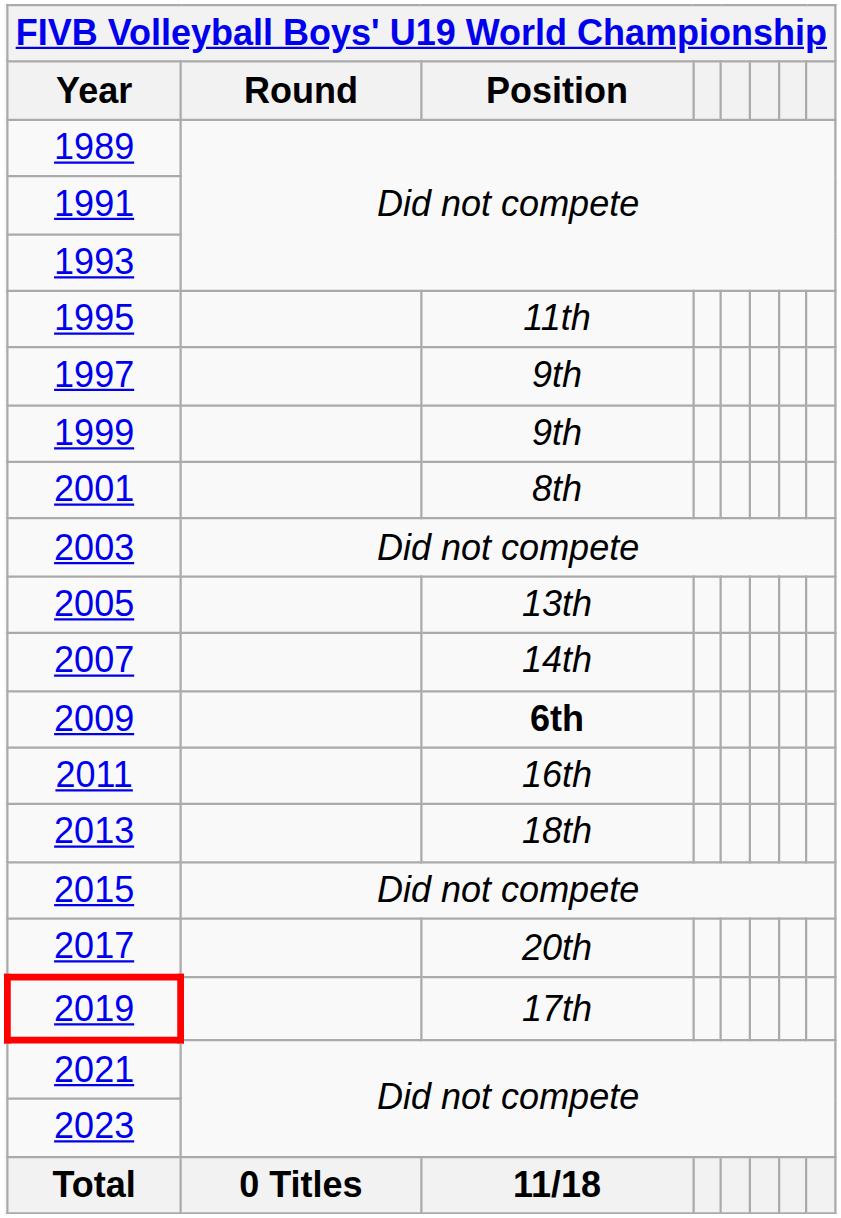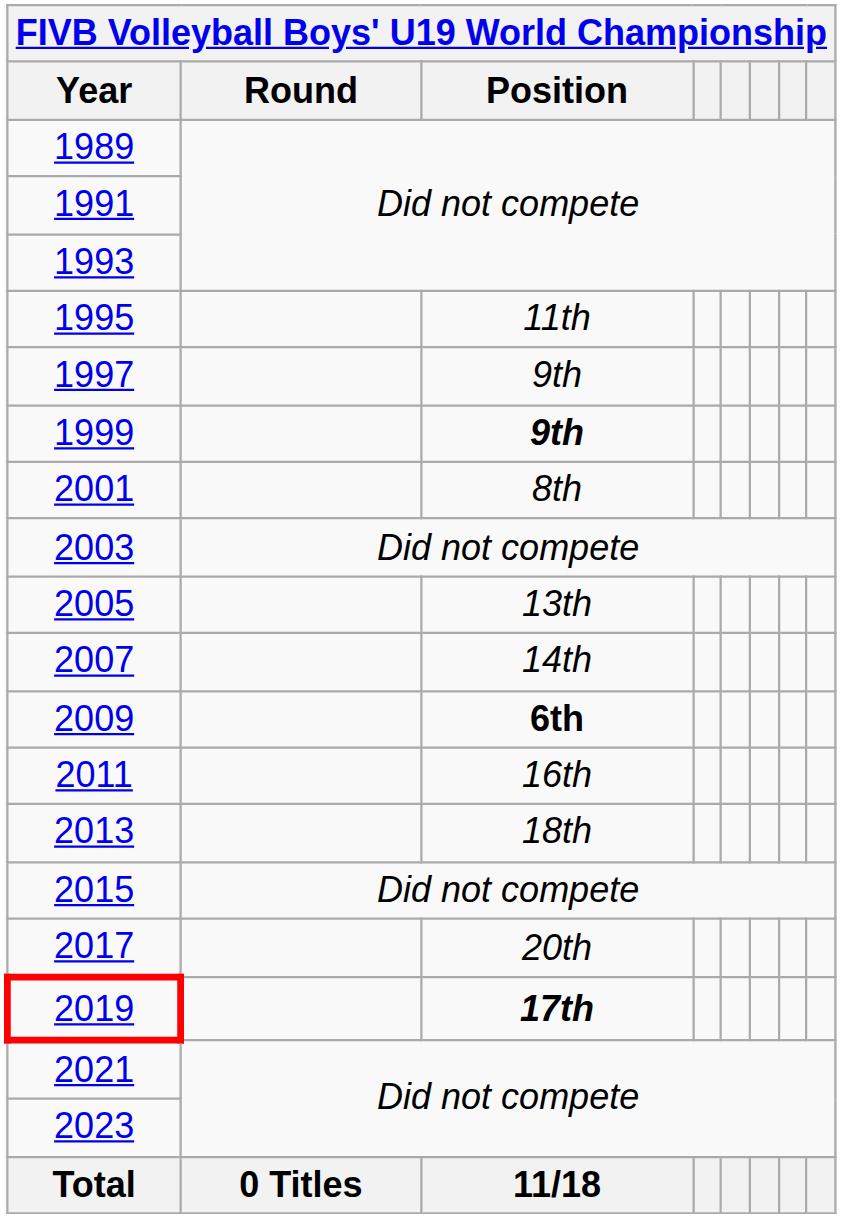(557, 432) normal -> (557, 432) bold
(557, 1008) normal -> (557, 1008) bold
